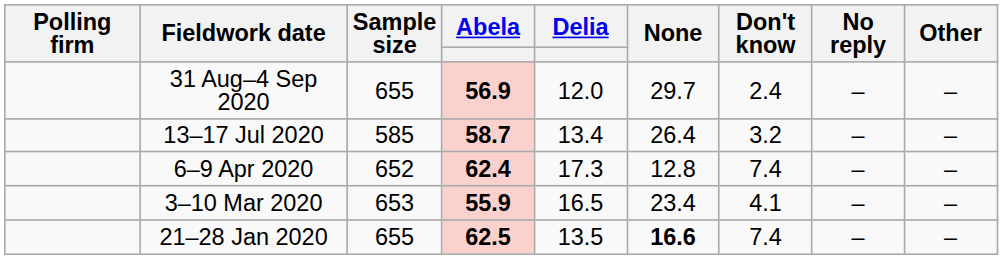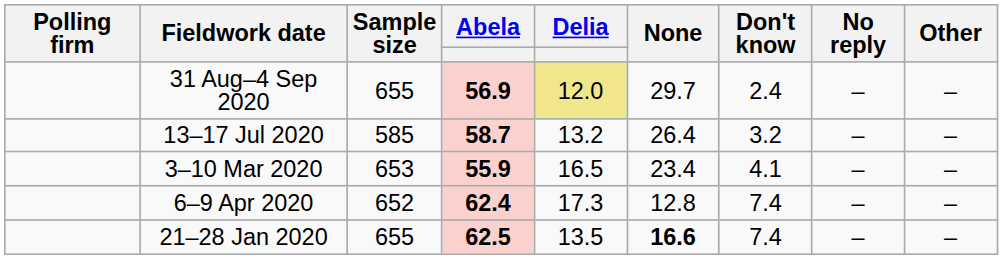(581, 90) no background -> (581, 90) khaki background
(581, 135) 13.4 -> (581, 135) 13.2
rows swapped: (244, 169) <-> (244, 203)
